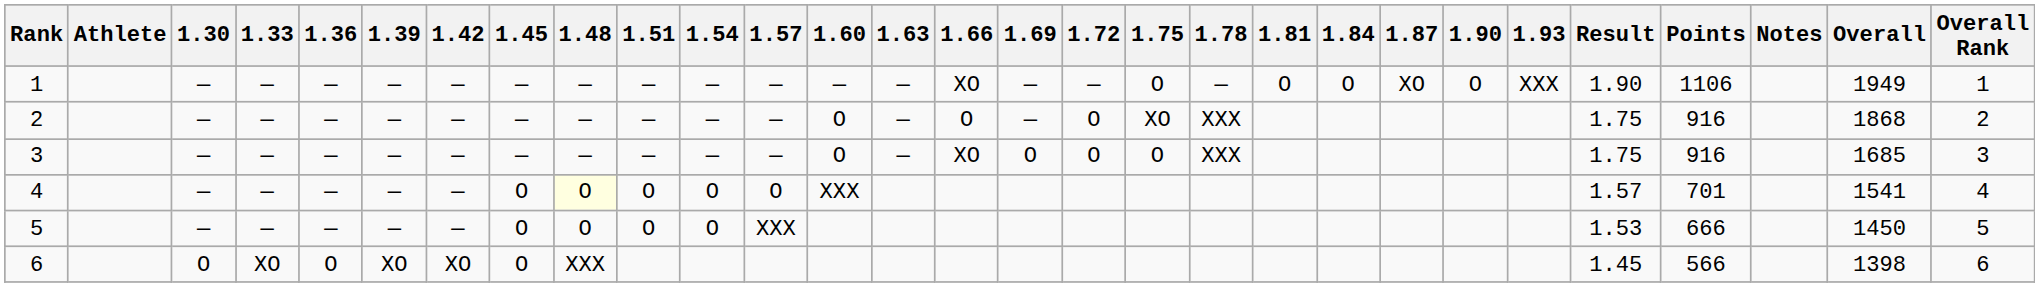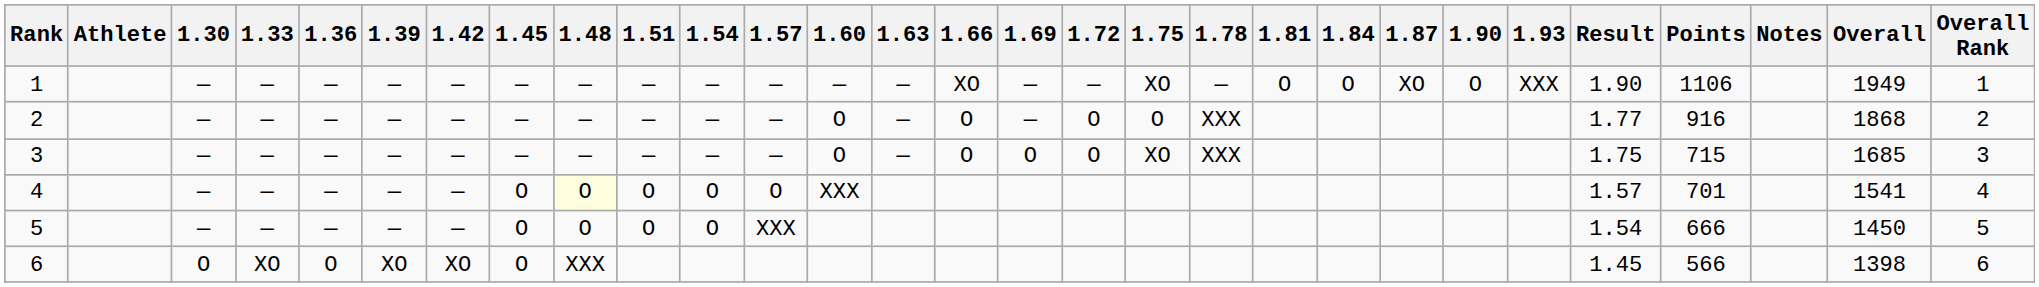(1157, 84) O -> (1157, 84) XO
(1157, 120) XO -> (1157, 120) O
(1616, 120) 1.75 -> (1616, 120) 1.77
(967, 156) XO -> (967, 156) O
(1157, 156) O -> (1157, 156) XO
(1706, 156) 916 -> (1706, 156) 715
(1616, 228) 1.53 -> (1616, 228) 1.54
